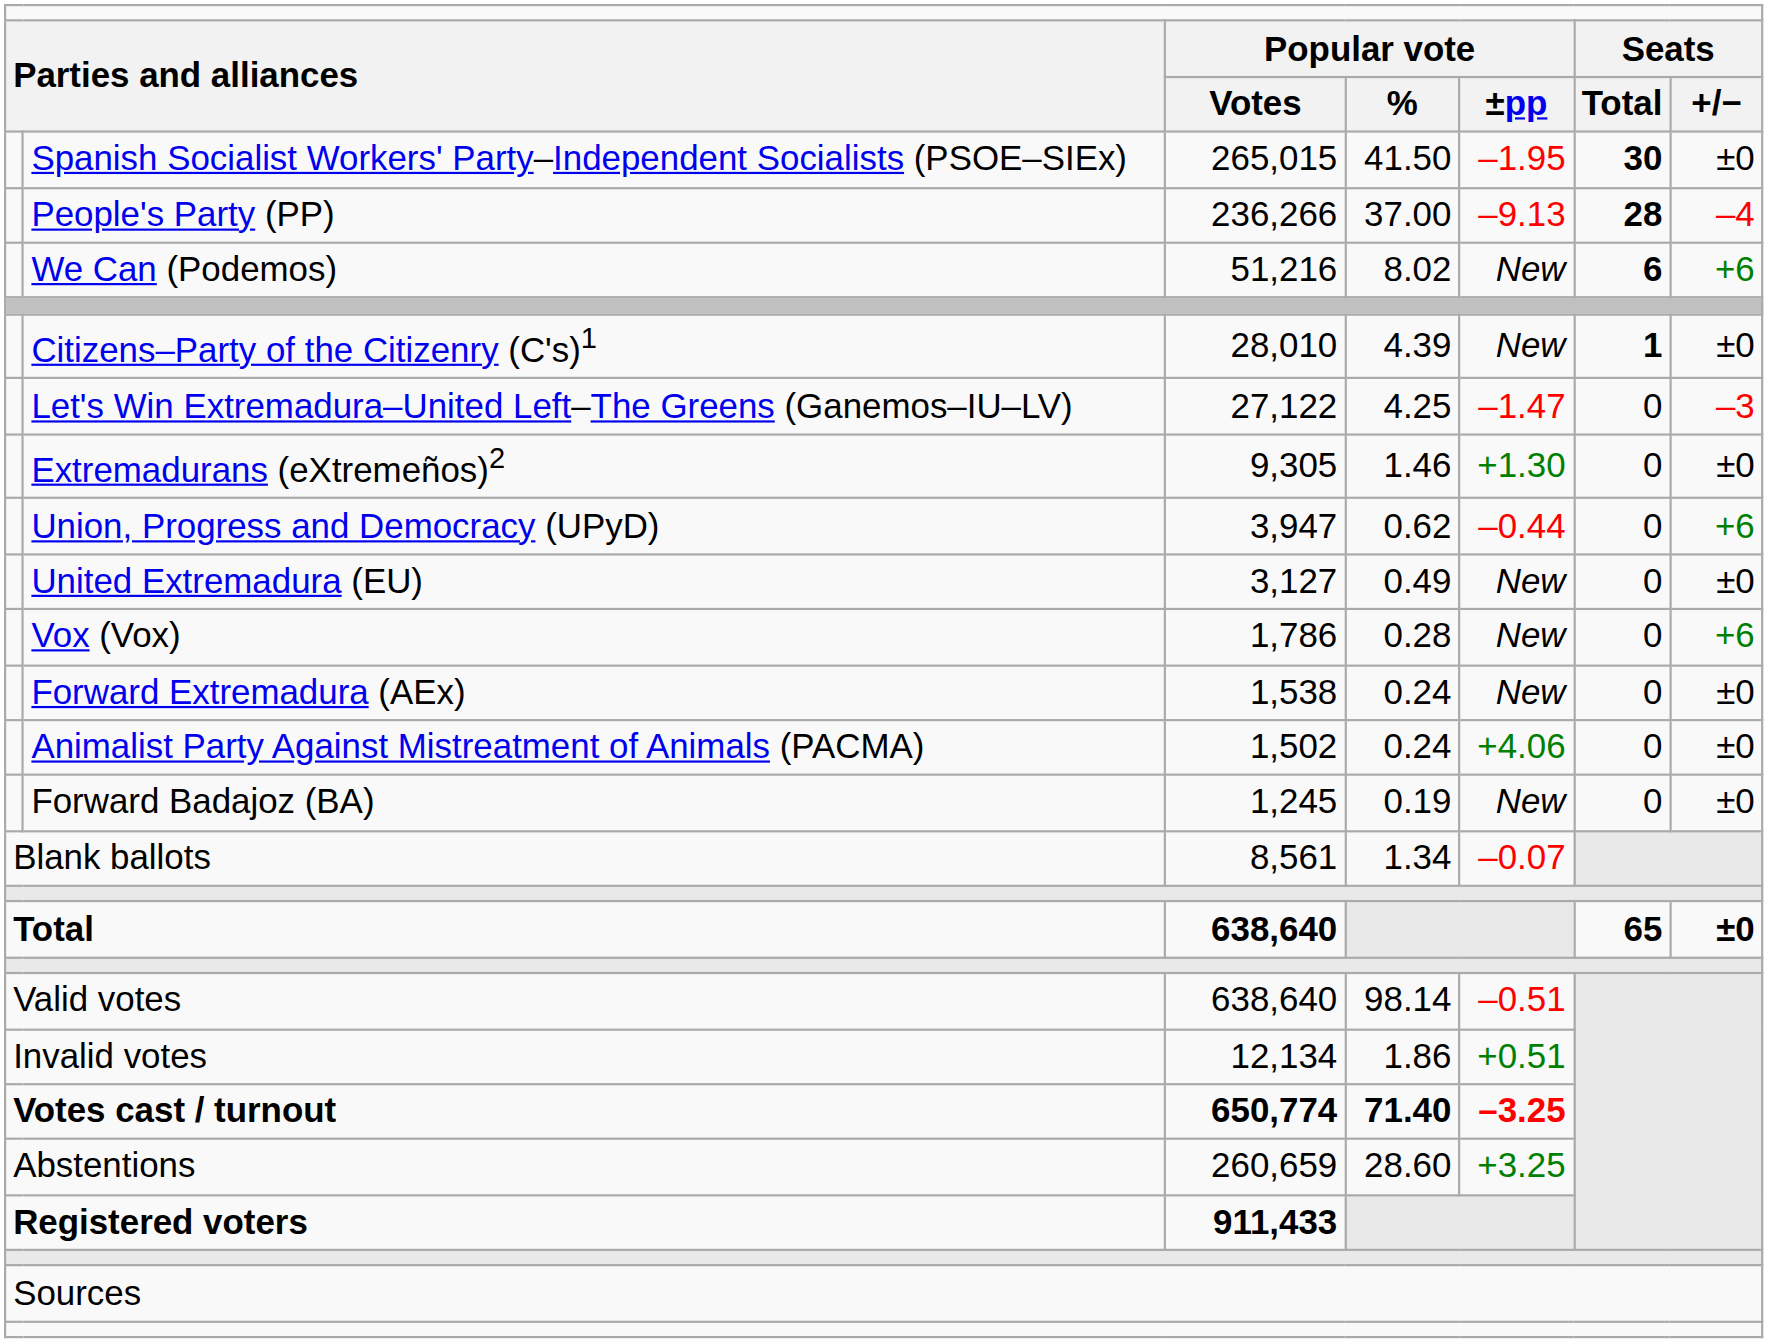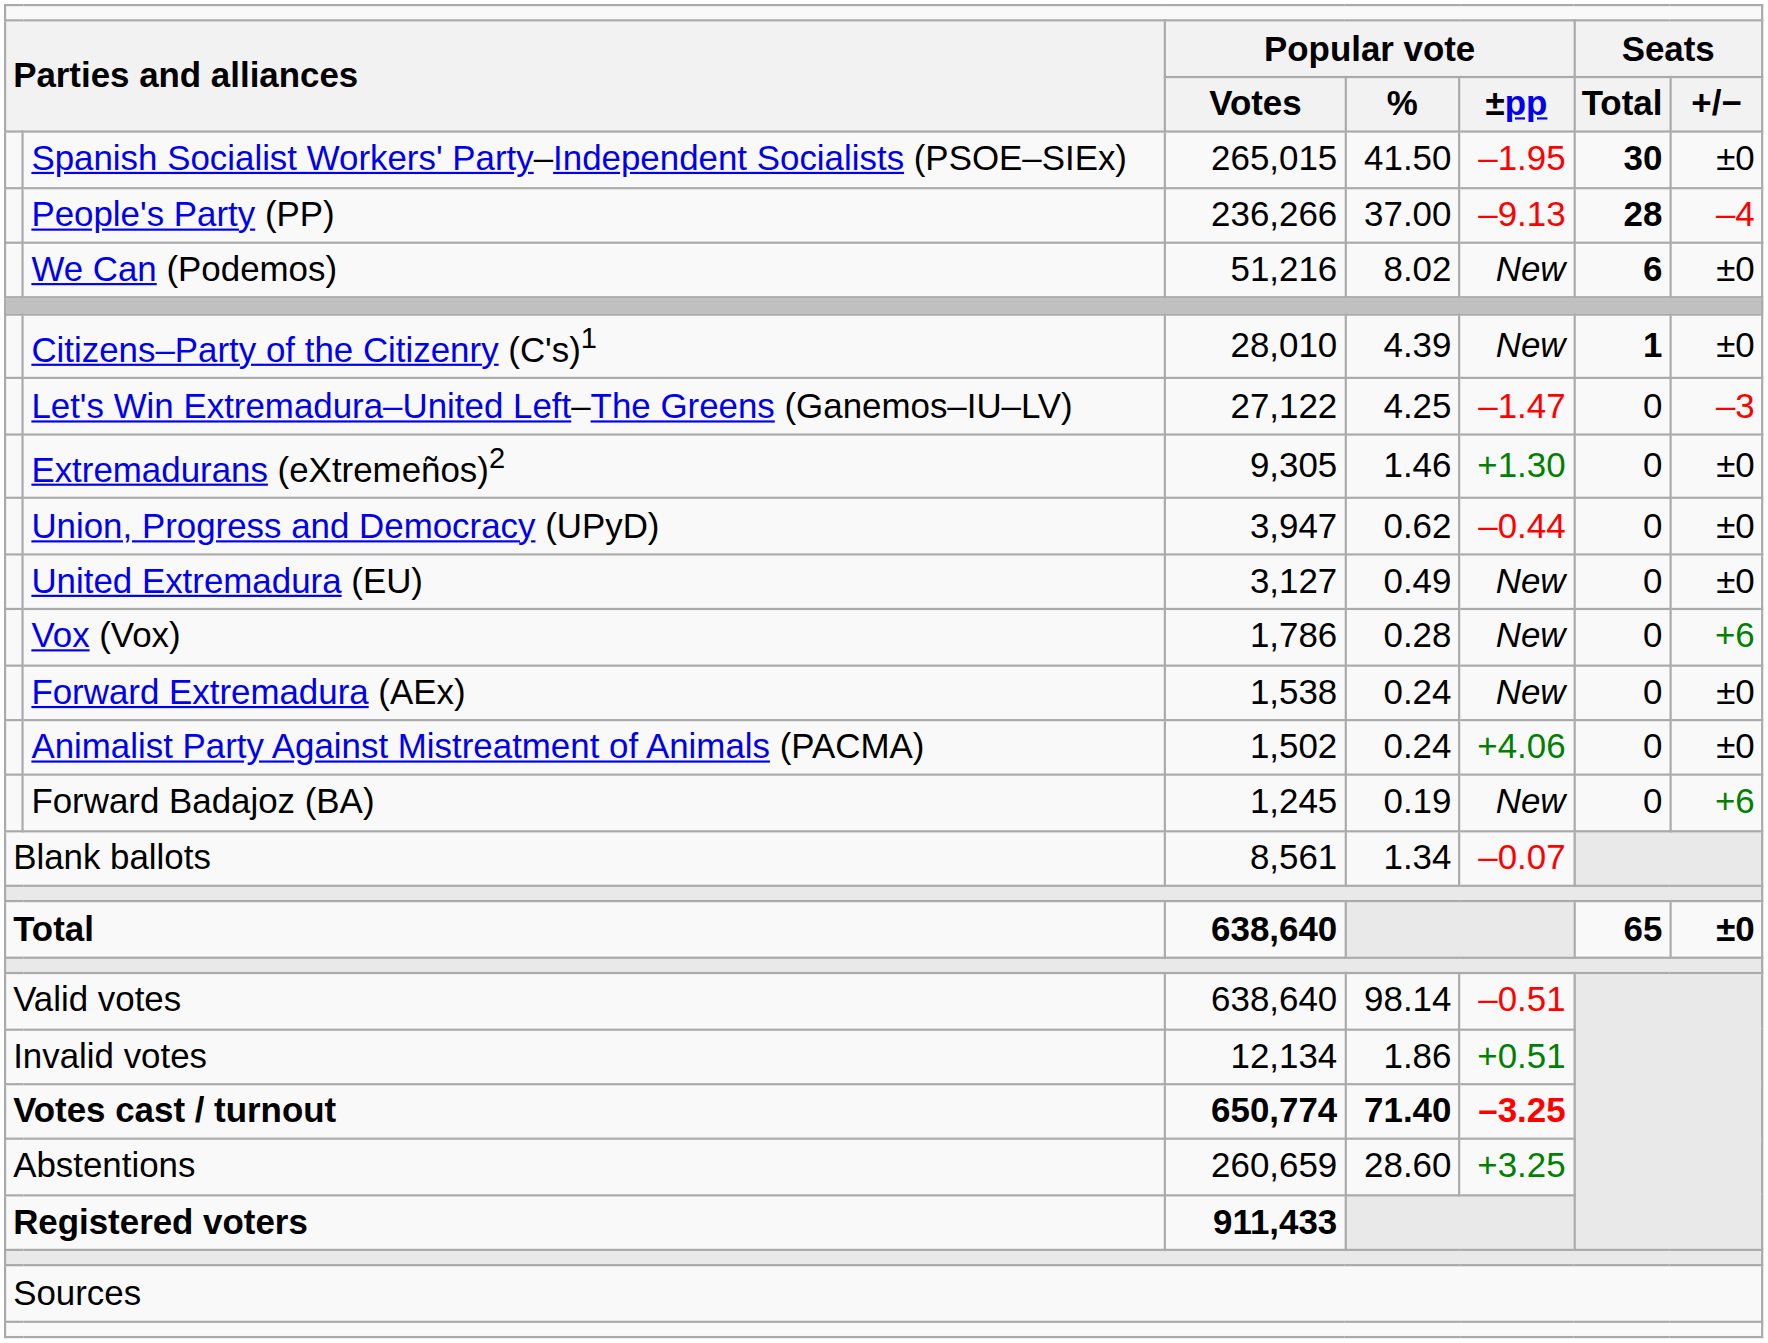(1735, 269) +6 -> (1735, 269) ±0
(1735, 525) +6 -> (1735, 525) ±0
(1735, 802) ±0 -> (1735, 802) +6
